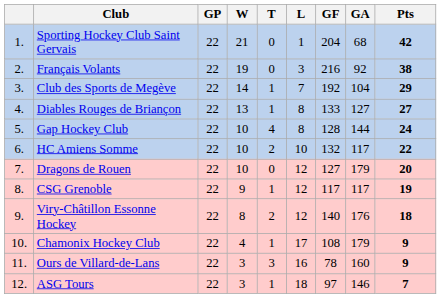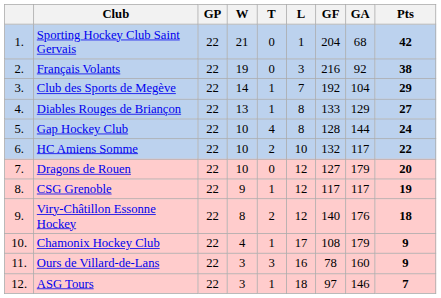(360, 108) 127 -> (360, 108) 129
